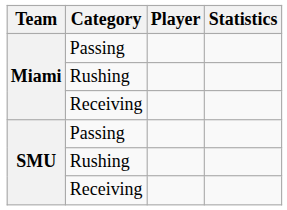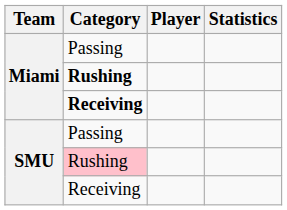(100, 76) normal -> (100, 76) bold
(106, 104) normal -> (105, 104) bold
(100, 161) no background -> (98, 161) pink background
